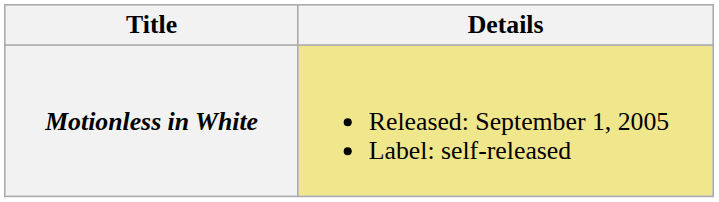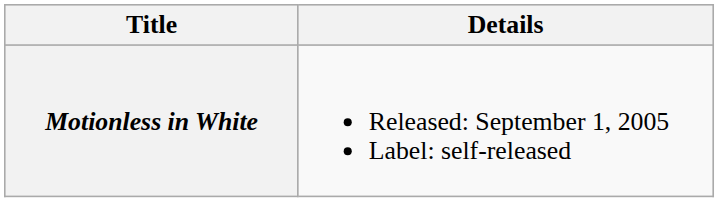(506, 135) khaki background -> (506, 135) no background
